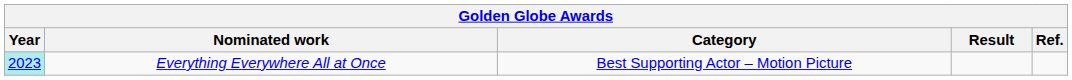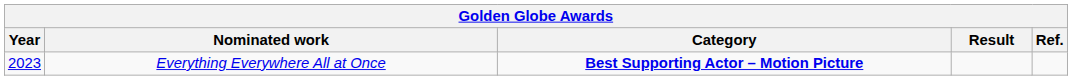(24, 63) paleturquoise background -> (24, 63) no background
(724, 63) normal -> (724, 63) bold
